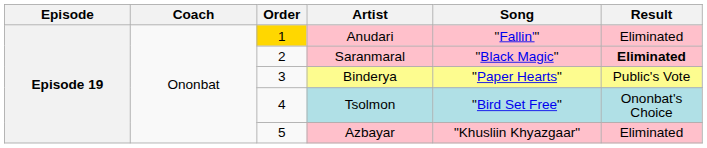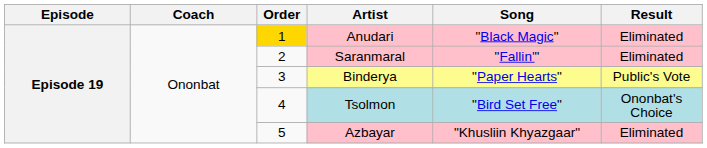(517, 36) "Fallin'" -> (517, 36) "Black Magic"
(517, 56) "Black Magic" -> (517, 56) "Fallin'"
(651, 56) bold -> (651, 56) normal
